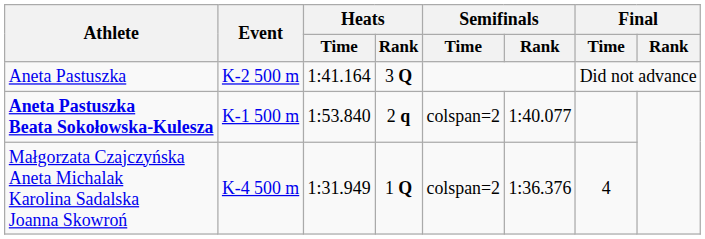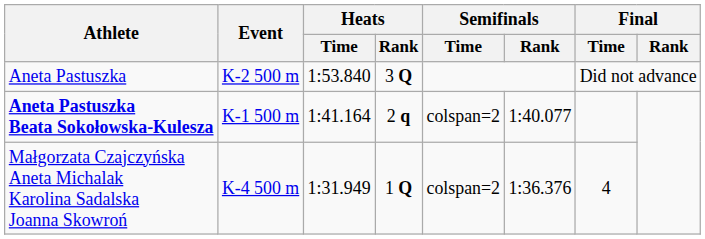(339, 76) 1:41.164 -> (339, 76) 1:53.840
(339, 116) 1:53.840 -> (339, 116) 1:41.164
